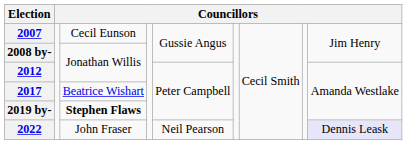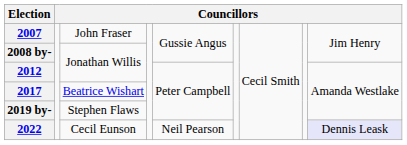(103, 33) Cecil Eunson -> (103, 33) John Fraser
(103, 110) bold -> (103, 110) normal
(103, 129) John Fraser -> (103, 129) Cecil Eunson
